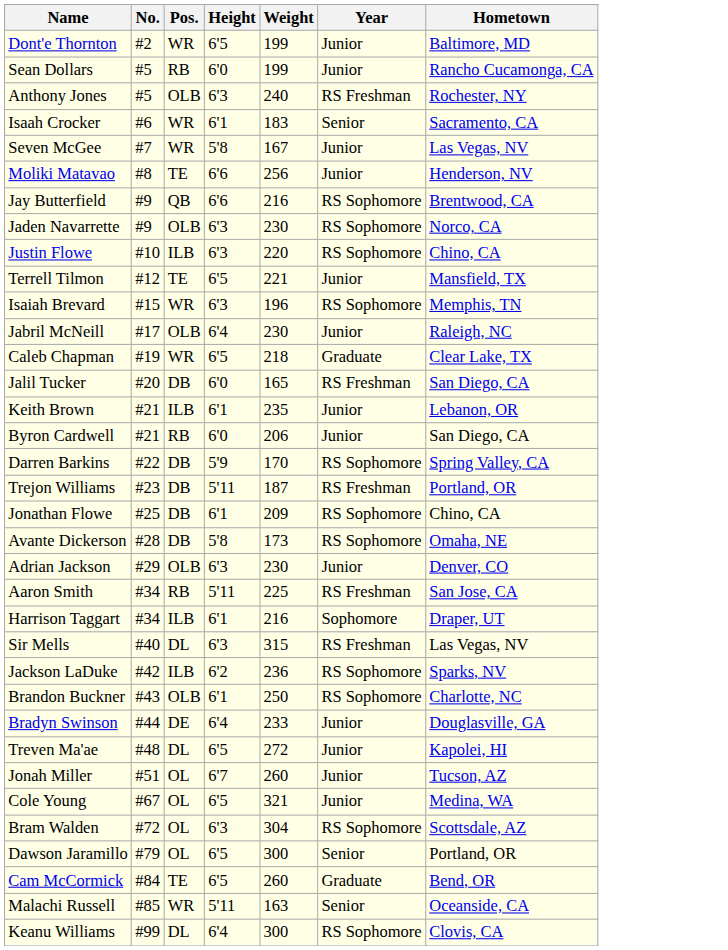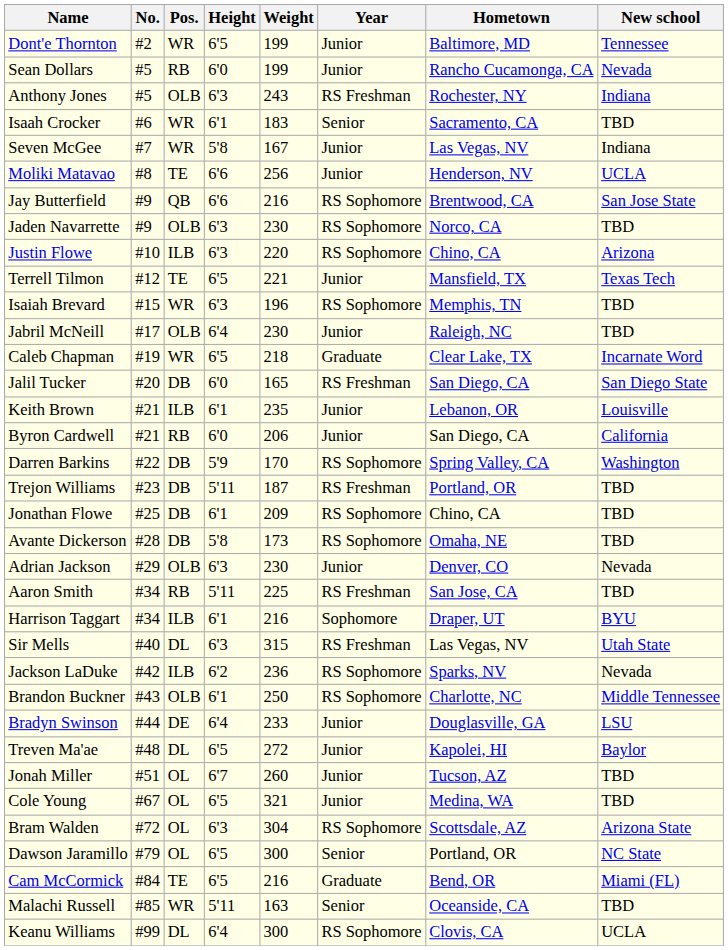+ column: (661, 17)
(276, 95) 240 -> (276, 95) 243
(276, 880) 260 -> (276, 880) 216
